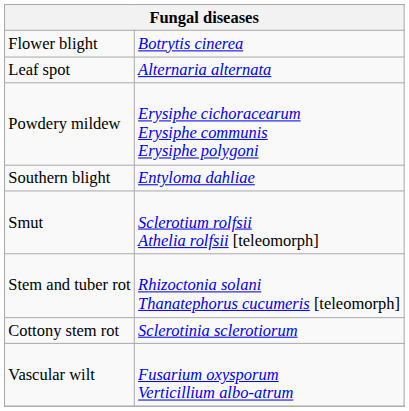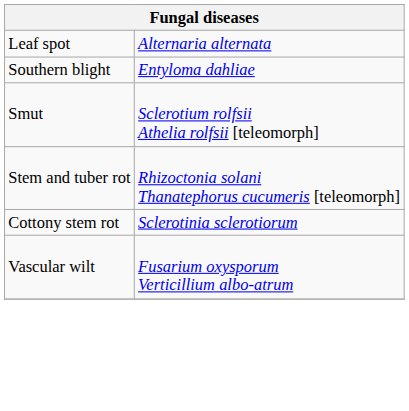- row: (53, 43)
- row: (64, 123)
